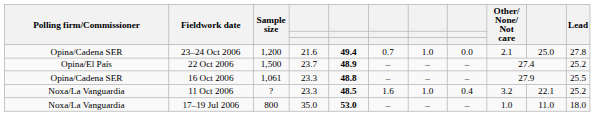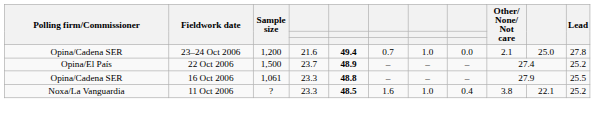(507, 91) 3.2 -> (507, 91) 3.8
- row: (211, 105)
